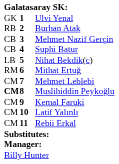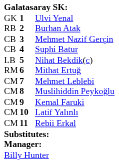(11, 91) bold -> (11, 91) normal
